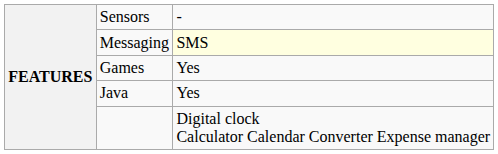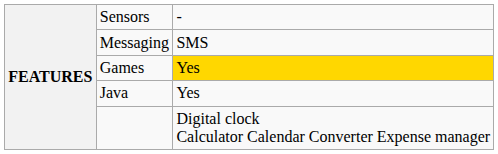(192, 42) lightyellow background -> (192, 42) no background
(188, 67) no background -> (188, 67) gold background
